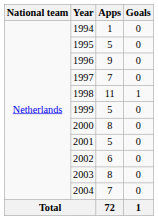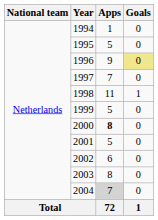(138, 61) no background -> (138, 61) khaki background
(110, 126) normal -> (110, 126) bold
(110, 191) no background -> (110, 191) lightgrey background
